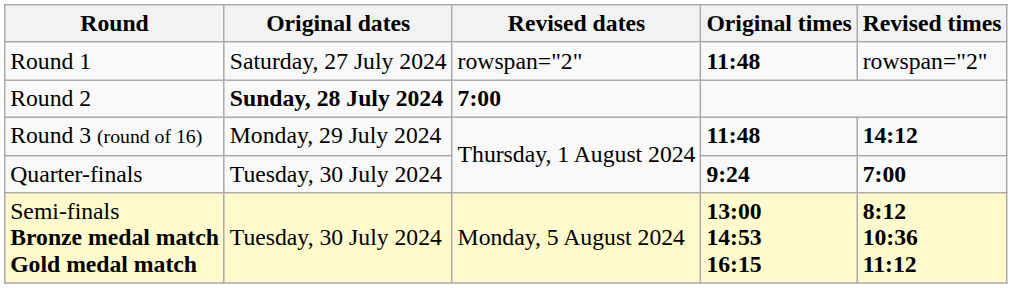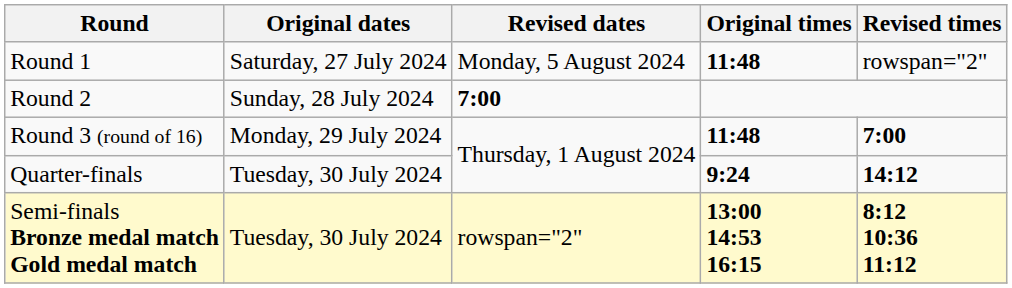(520, 60) rowspan="2" -> (571, 60) Monday, 5 August 2024
(336, 98) bold -> (332, 98) normal
(890, 135) 14:12 -> (884, 135) 7:00
(884, 173) 7:00 -> (890, 173) 14:12
(571, 237) Monday, 5 August 2024 -> (520, 237) rowspan="2"
